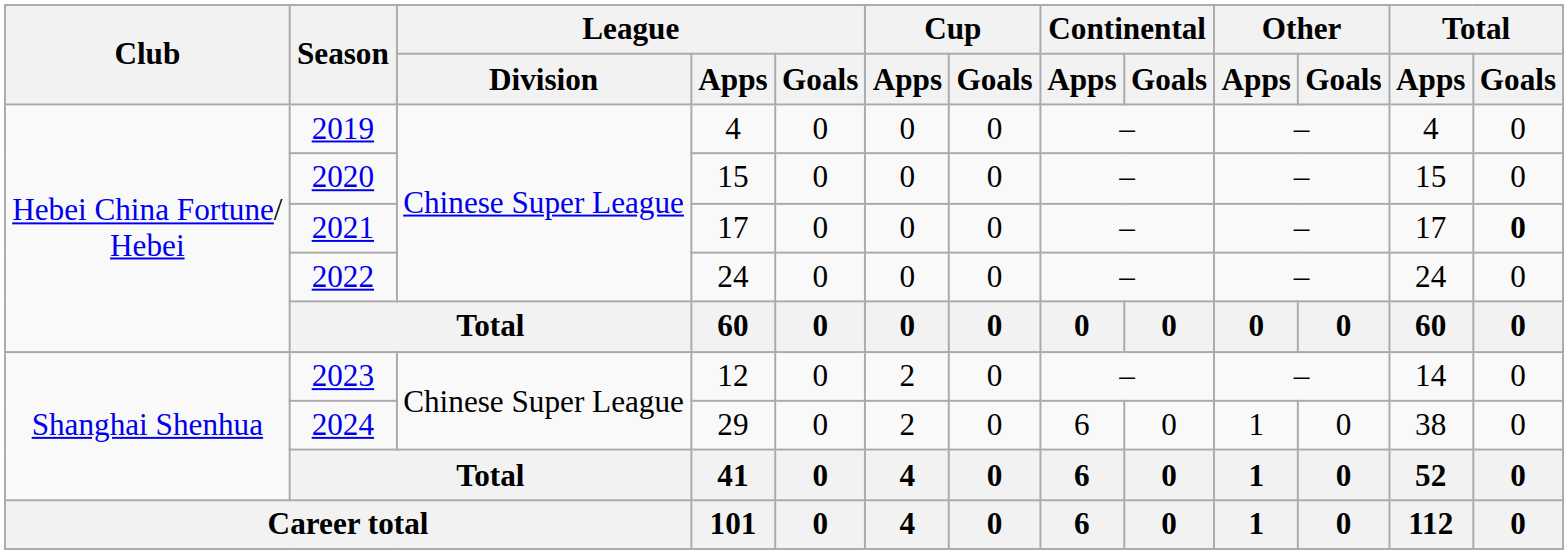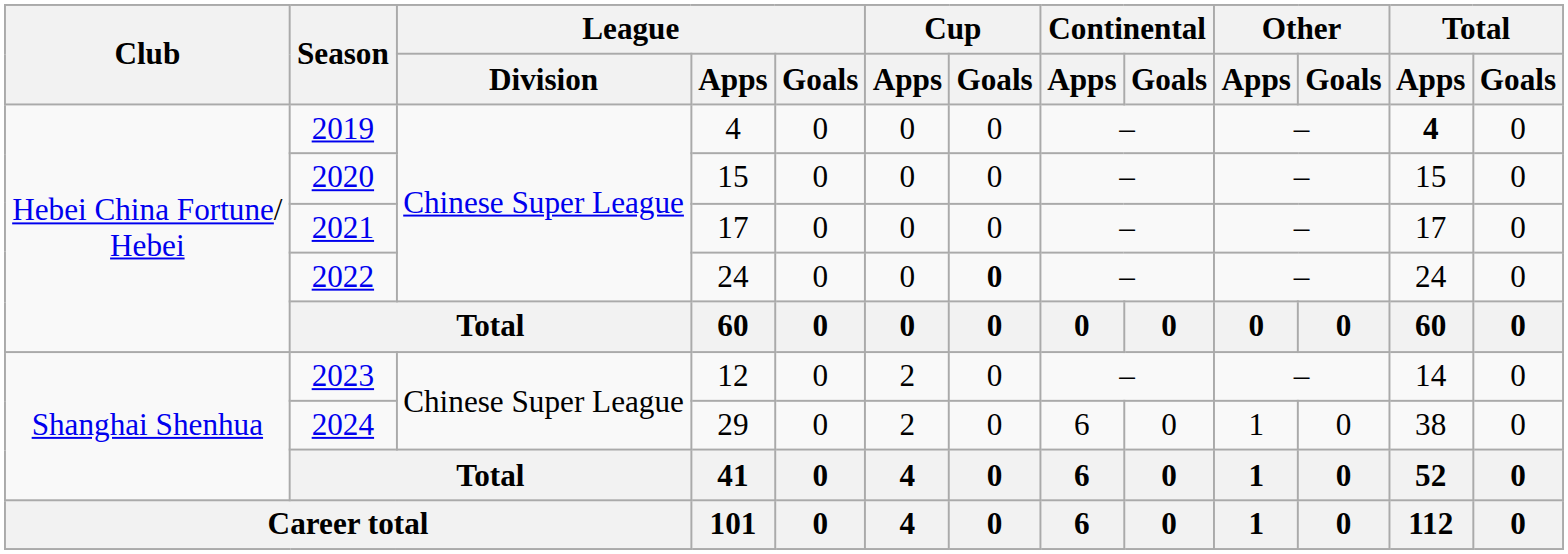(1431, 128) normal -> (1431, 128) bold
(1518, 227) bold -> (1518, 227) normal
(995, 276) normal -> (995, 276) bold
